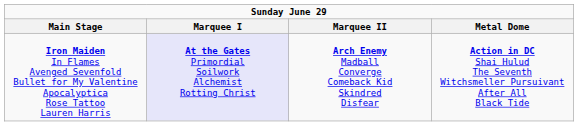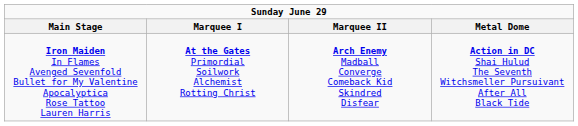(218, 72) lavender background -> (218, 72) no background
